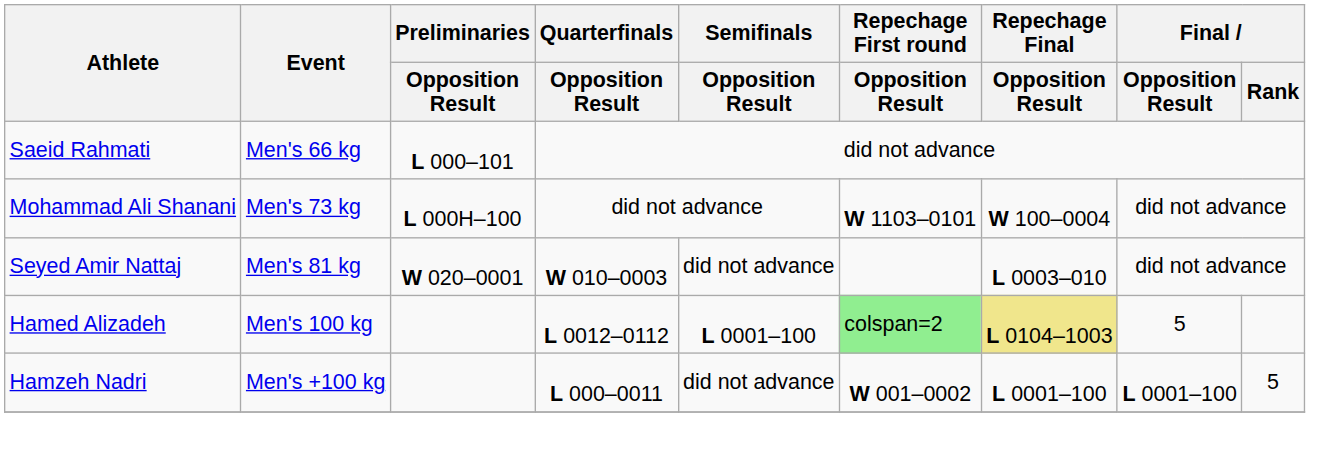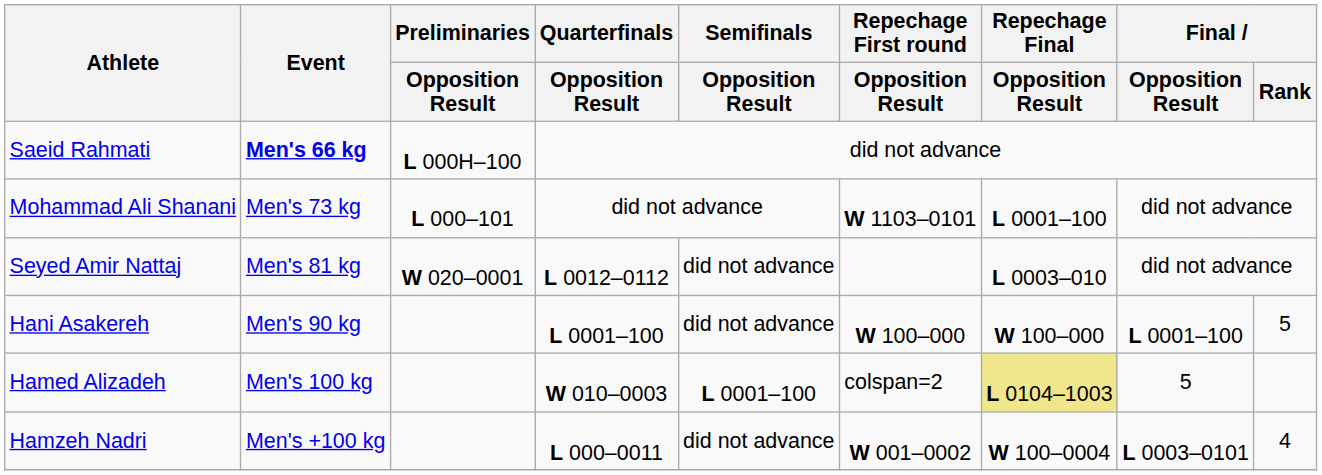(303, 149) normal -> (306, 149) bold
(463, 161) L 000–101 -> (463, 161) L 000H–100
(463, 219) L 000H–100 -> (463, 219) L 000–101
(1049, 219) W 100–0004 -> (1049, 219) L 0001–100
(606, 278) W 010–0003 -> (606, 278) L 0012–0112
+ row: (79, 324)
(606, 336) L 0012–0112 -> (606, 394) W 010–0003
(894, 324) lightgreen background -> (894, 382) no background
(1049, 394) L 0001–100 -> (1049, 452) W 100–0004
(1180, 394) L 0001–100 -> (1186, 452) L 0003–0101
(1273, 382) 5 -> (1285, 440) 4
